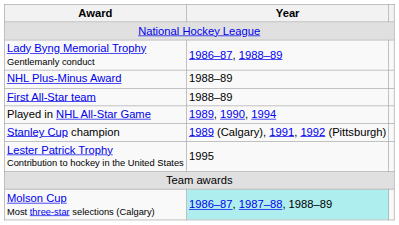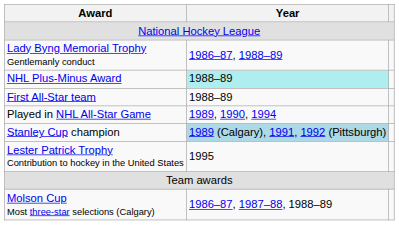(211, 79) no background -> (211, 79) paleturquoise background
(288, 132) no background -> (288, 132) lightblue background
(261, 204) paleturquoise background -> (261, 204) no background
